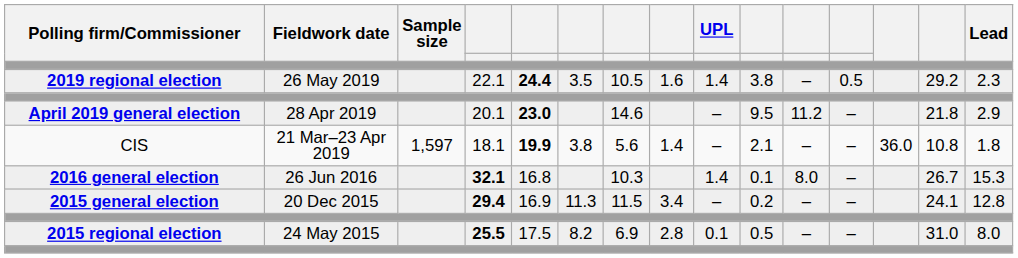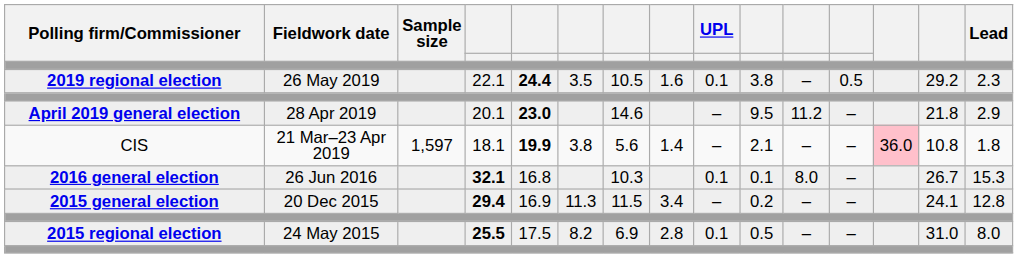(717, 81) 1.4 -> (717, 81) 0.1
(896, 145) no background -> (896, 145) pink background
(717, 178) 1.4 -> (717, 178) 0.1
